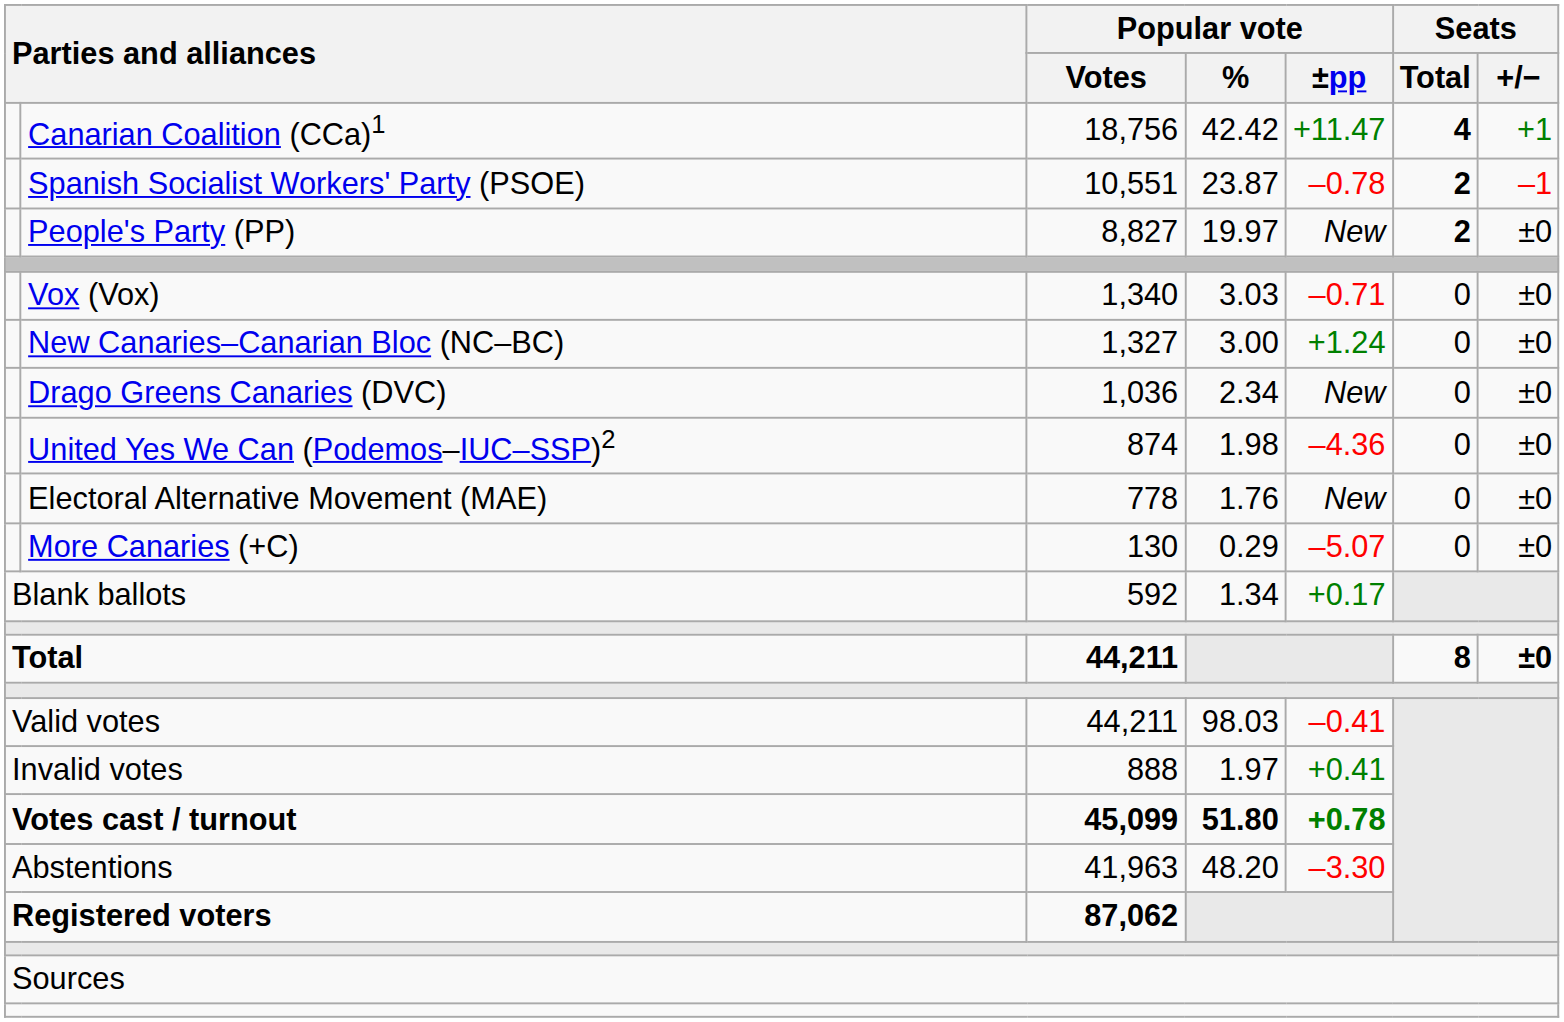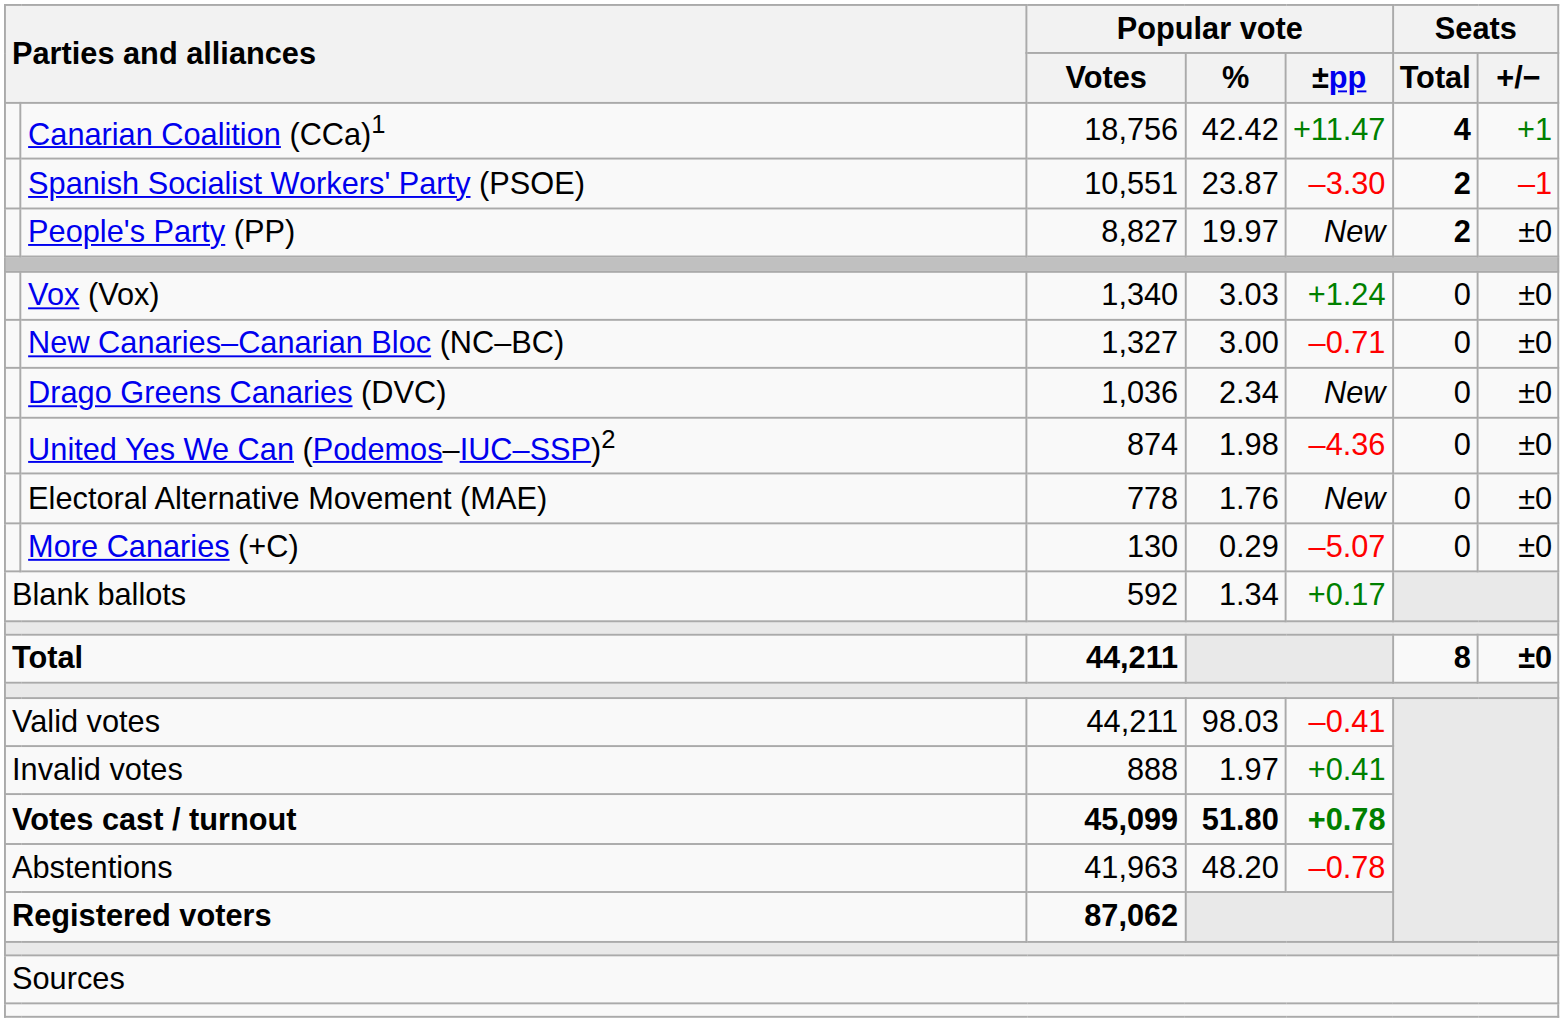(1347, 183) –0.78 -> (1347, 183) –3.30
(1347, 294) –0.71 -> (1347, 294) +1.24
(1347, 343) +1.24 -> (1347, 343) –0.71
(1347, 867) –3.30 -> (1347, 867) –0.78
